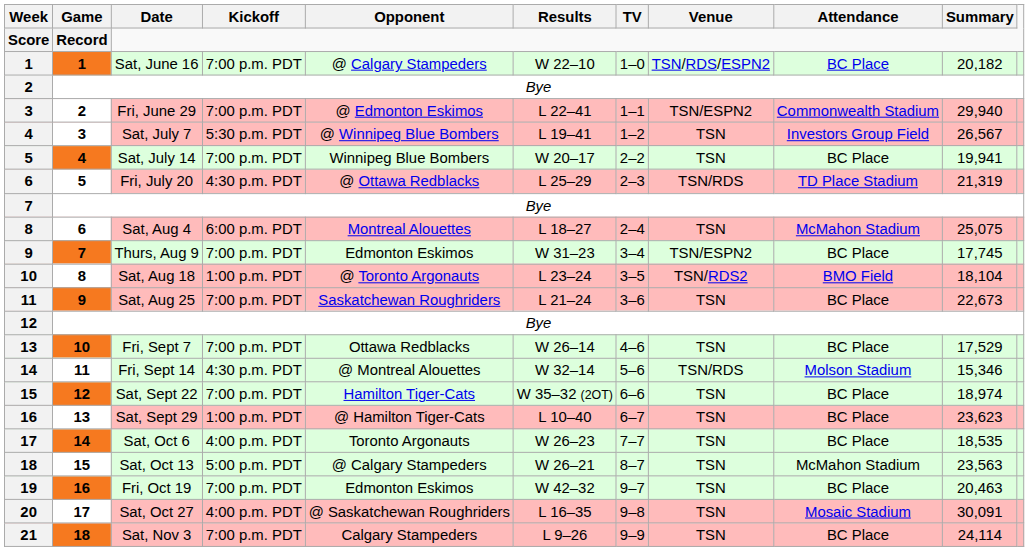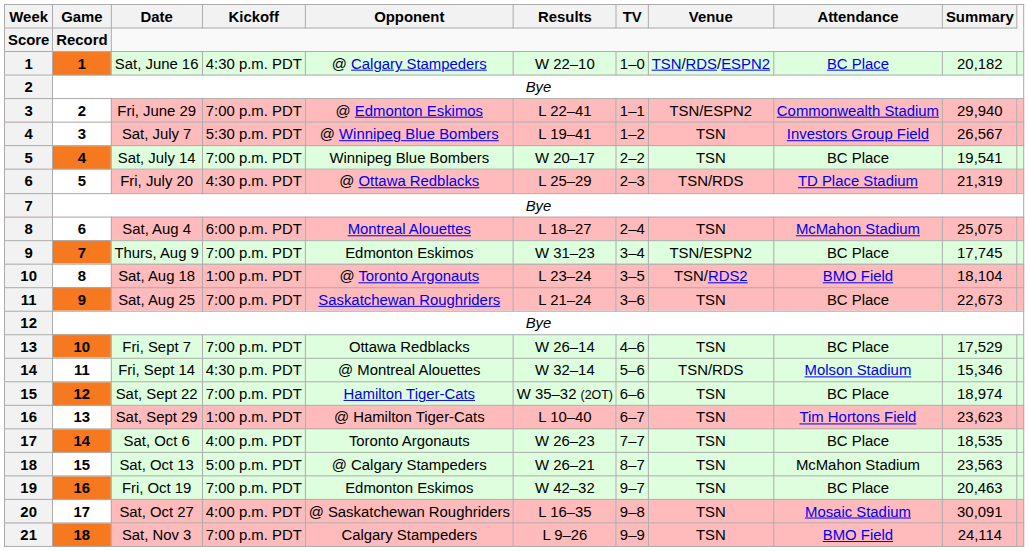(254, 64) 7:00 p.m. PDT -> (254, 64) 4:30 p.m. PDT
(980, 158) 19,941 -> (980, 158) 19,541
(858, 417) BC Place -> (858, 417) Tim Hortons Field
(858, 535) BC Place -> (858, 535) BMO Field
